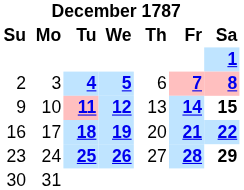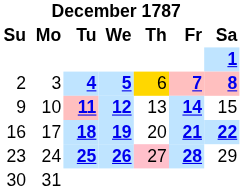(162, 83) no background -> (162, 83) gold background
(227, 107) bold -> (227, 107) normal
(157, 156) no background -> (157, 156) pink background
(227, 156) bold -> (227, 156) normal
